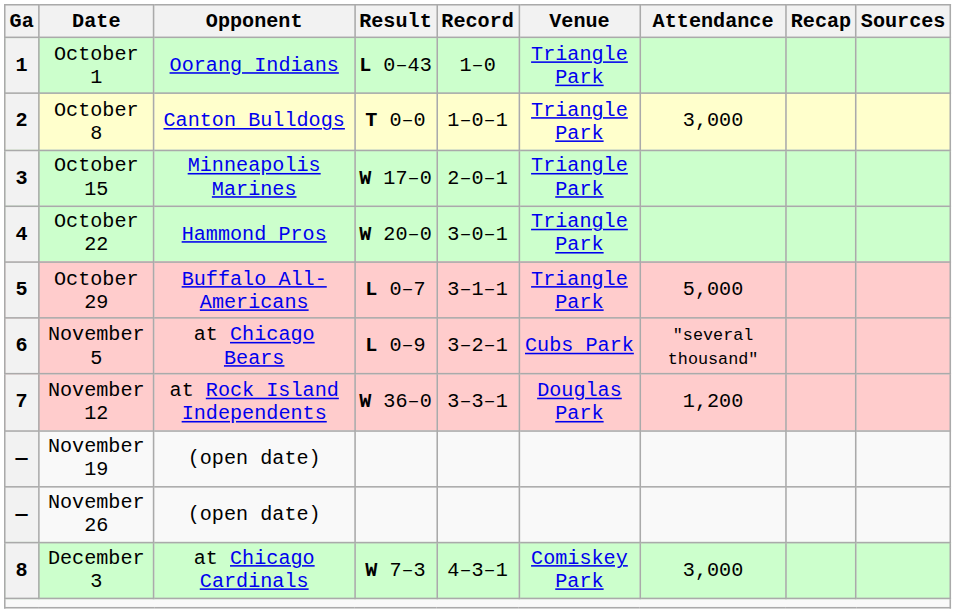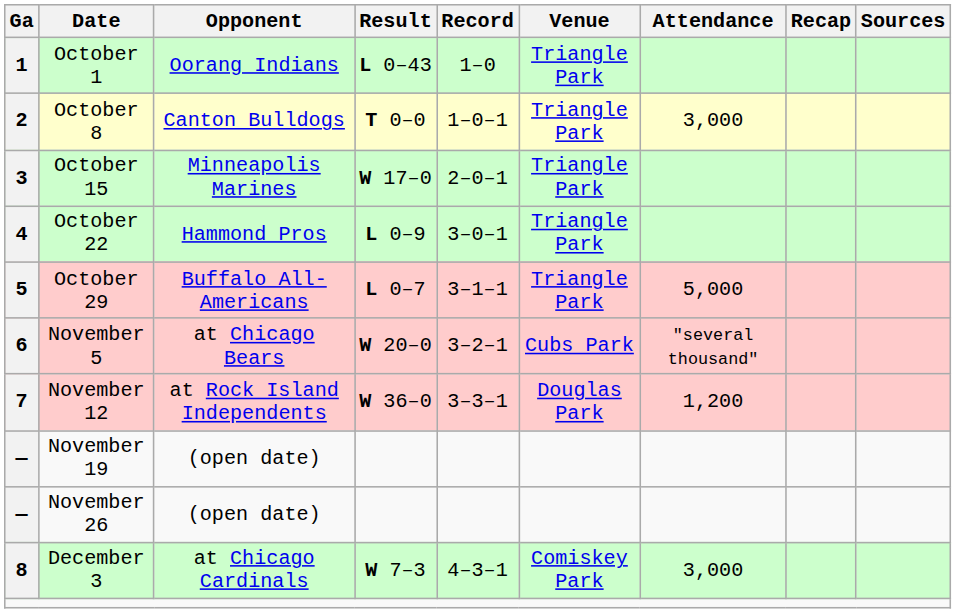(395, 234) W 20–0 -> (395, 234) L 0–9
(395, 346) L 0–9 -> (395, 346) W 20–0
